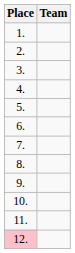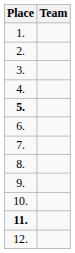(21, 107) normal -> (21, 107) bold
(21, 220) normal -> (21, 220) bold
(21, 239) pink background -> (21, 239) no background
